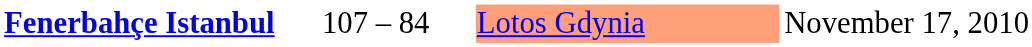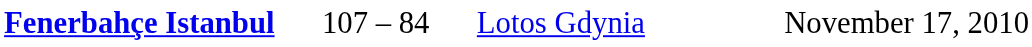(561, 23) lightsalmon background -> (561, 23) no background
